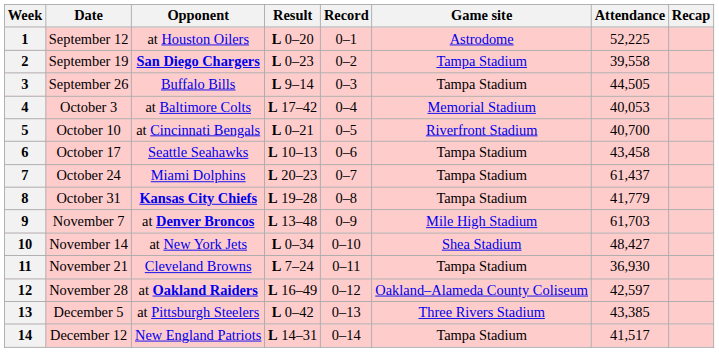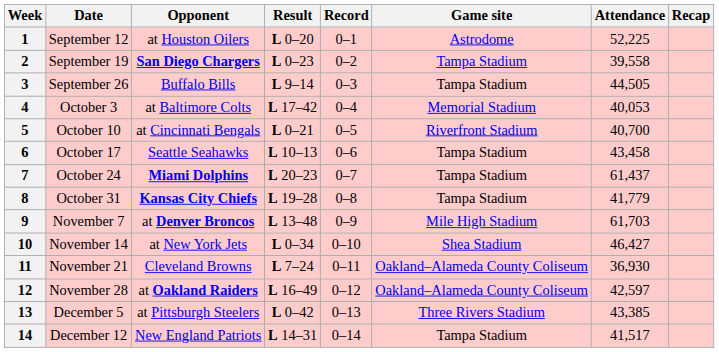(198, 175) normal -> (198, 175) bold
(630, 244) 48,427 -> (630, 244) 46,427
(482, 267) Tampa Stadium -> (482, 267) Oakland–Alameda County Coliseum
